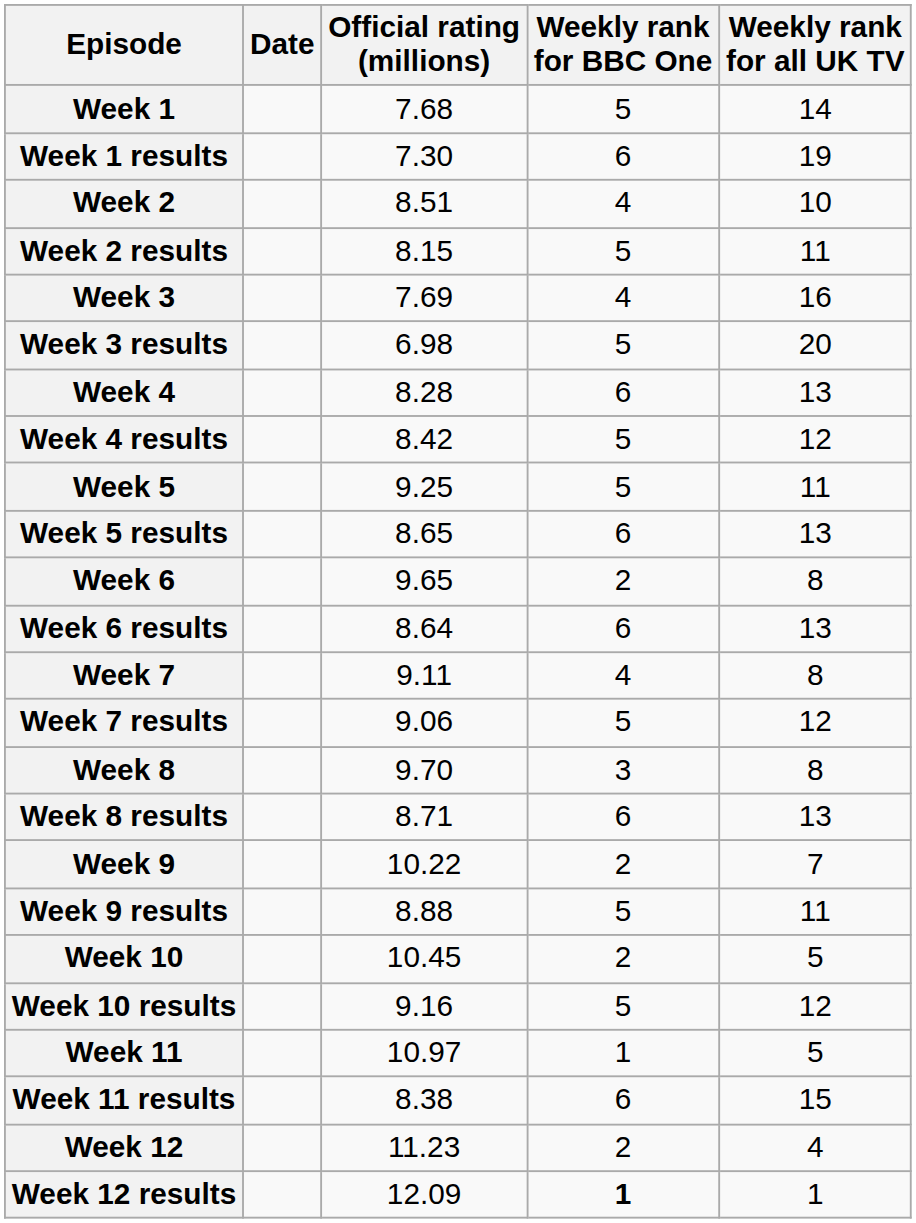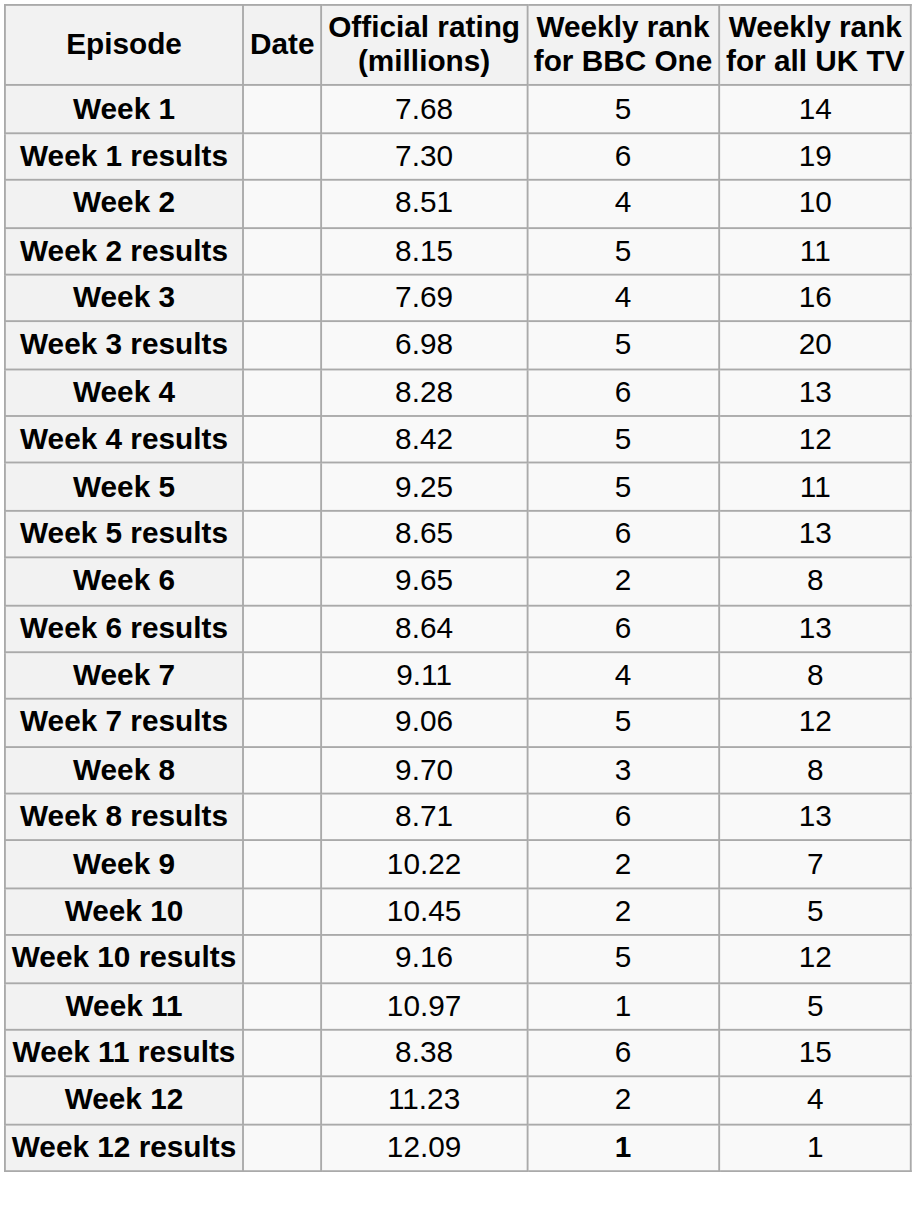- row: (124, 911)
